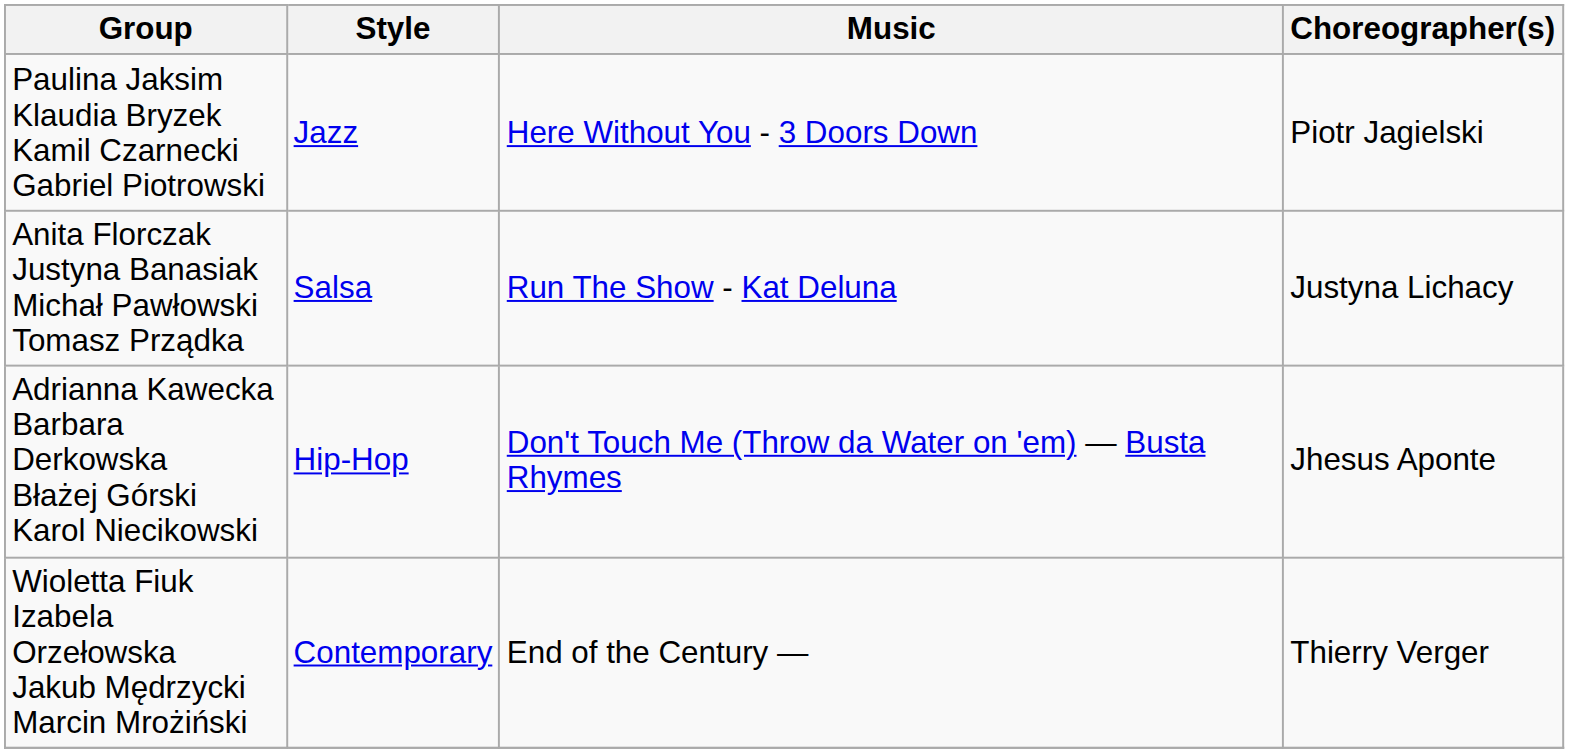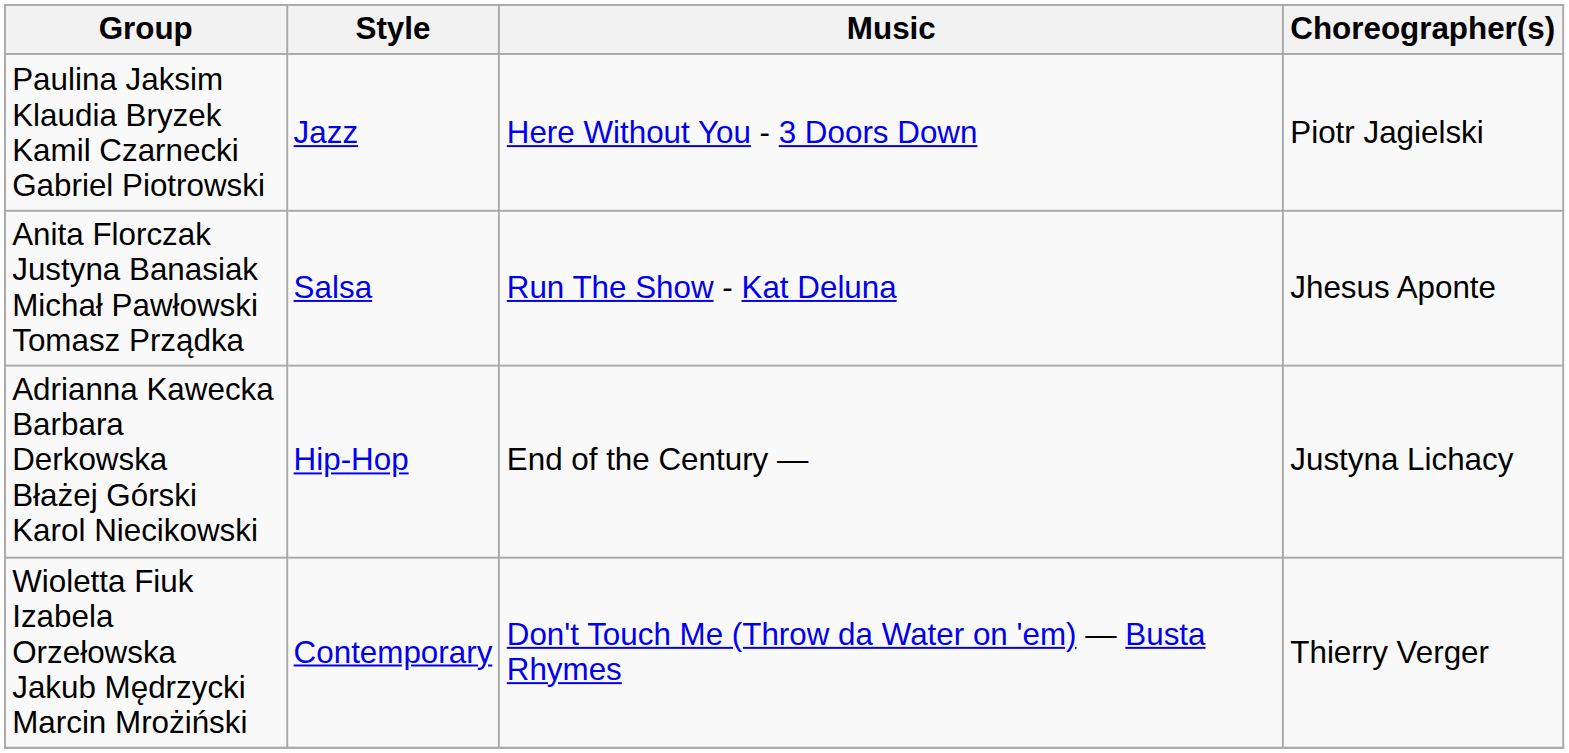(1402, 287) Justyna Lichacy -> (1393, 287) Jhesus Aponte
(856, 460) Don't Touch Me (Throw da Water on 'em) — Busta Rhymes -> (658, 460) End of the Century —
(1393, 460) Jhesus Aponte -> (1402, 460) Justyna Lichacy
(658, 651) End of the Century — -> (856, 651) Don't Touch Me (Throw da Water on 'em) — Busta Rhymes
